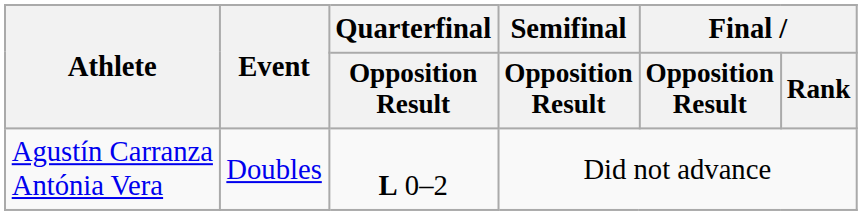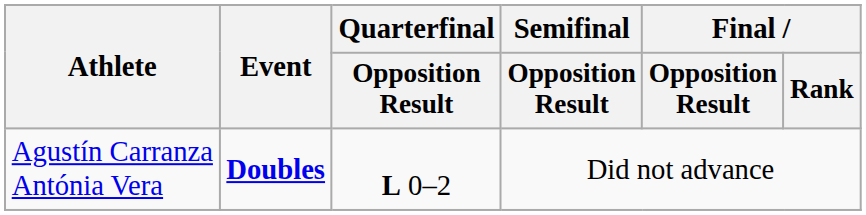(274, 169) normal -> (276, 169) bold
